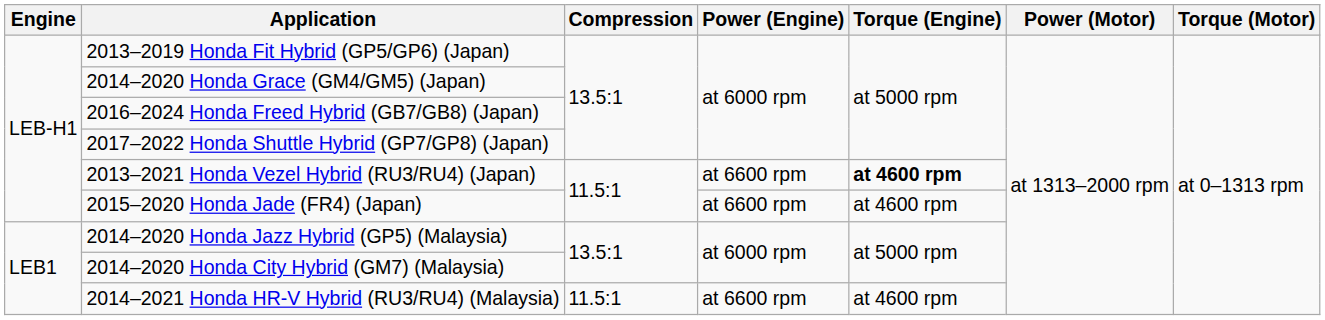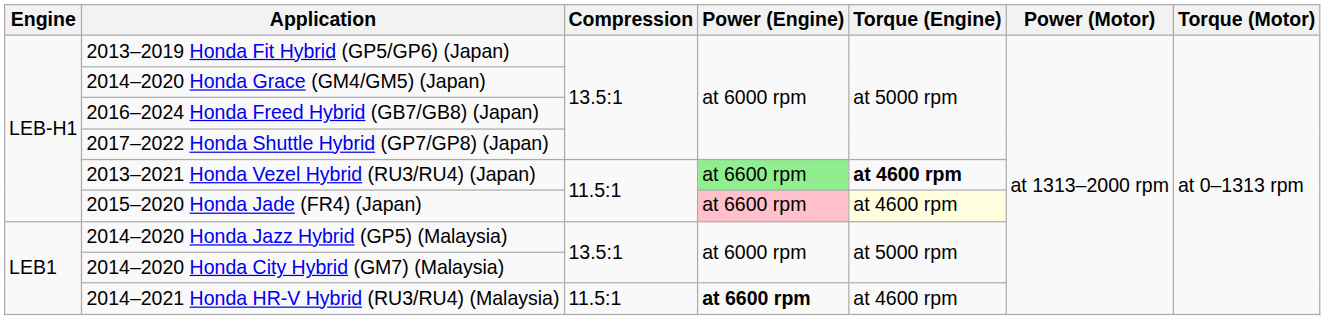(754, 174) no background -> (754, 174) lightgreen background
(754, 205) no background -> (754, 205) pink background
(905, 205) no background -> (905, 205) lightyellow background
(754, 298) normal -> (756, 298) bold
